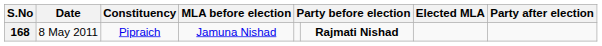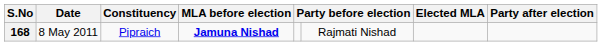(236, 31) normal -> (236, 31) bold
(357, 31) bold -> (357, 31) normal
